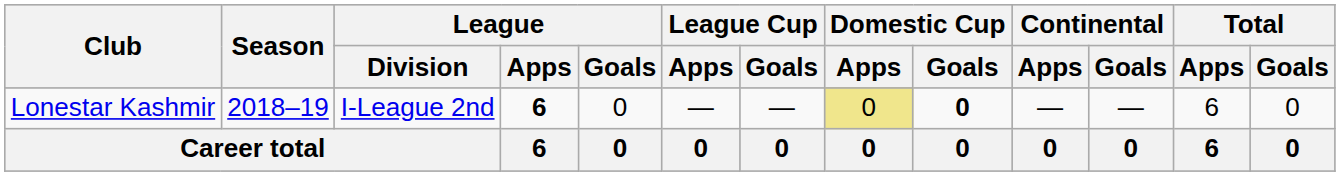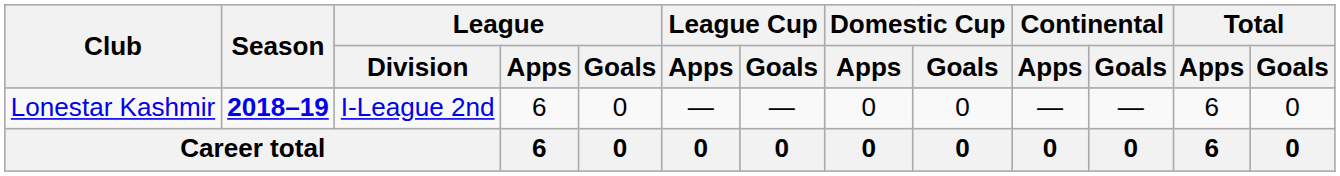(278, 107) normal -> (278, 107) bold
(539, 107) bold -> (539, 107) normal
(869, 107) khaki background -> (869, 107) no background
(962, 107) bold -> (962, 107) normal
